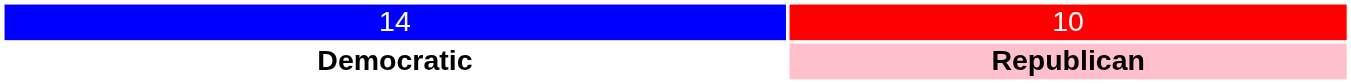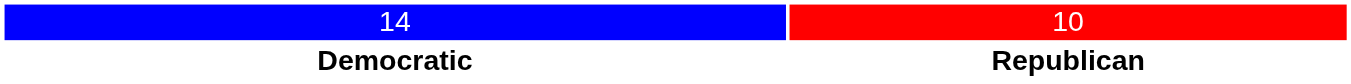(1068, 61) pink background -> (1068, 61) no background
